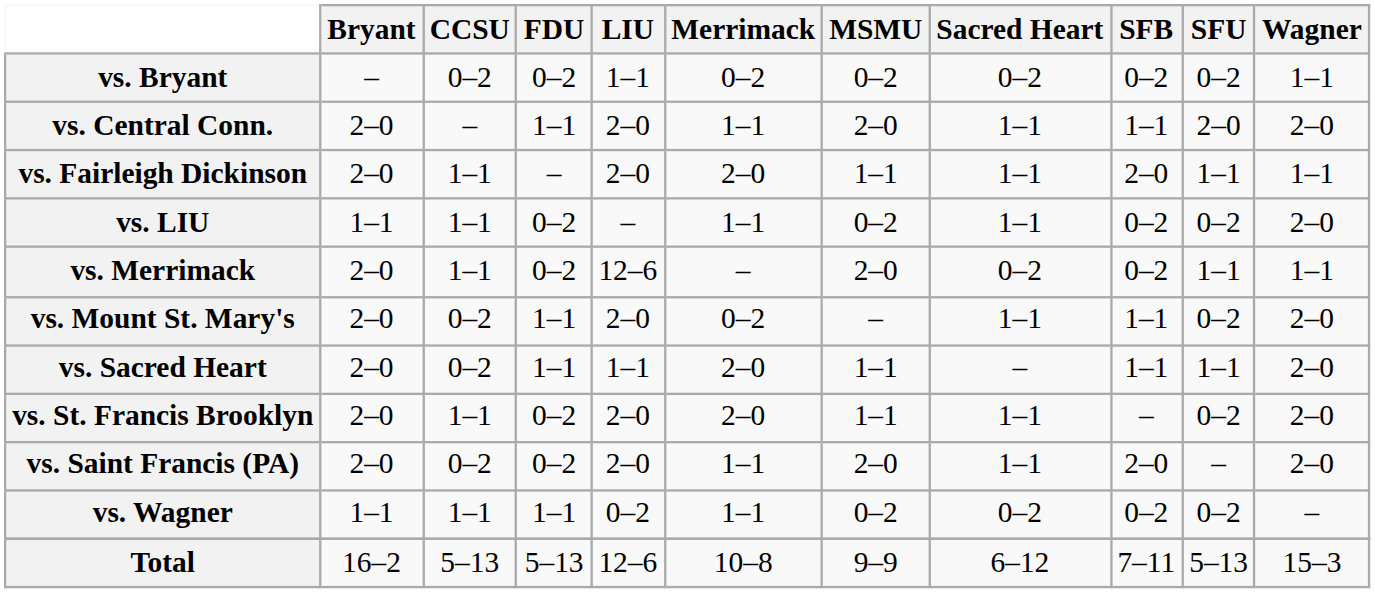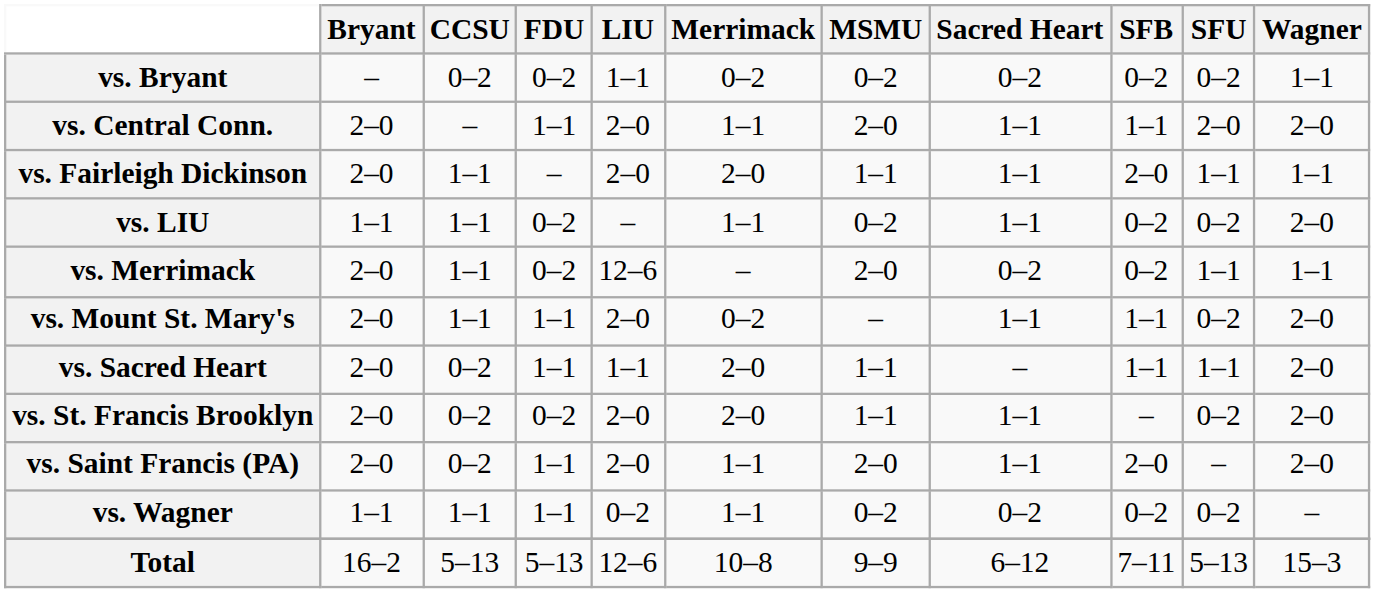(470, 319) 0–2 -> (470, 319) 1–1
(470, 416) 1–1 -> (470, 416) 0–2
(554, 465) 0–2 -> (554, 465) 1–1
